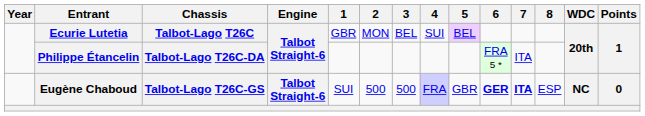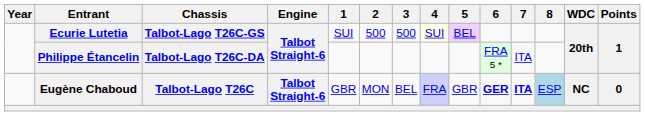(205, 33) Talbot-Lago T26C -> (205, 33) Talbot-Lago T26C-GS
(344, 33) GBR -> (344, 33) SUI
(376, 33) MON -> (376, 33) 500
(406, 33) BEL -> (406, 33) 500
(435, 33) no background -> (435, 33) lightyellow background
(205, 90) Talbot-Lago T26C-GS -> (205, 90) Talbot-Lago T26C
(344, 90) SUI -> (344, 90) GBR
(376, 90) 500 -> (376, 90) MON
(406, 90) 500 -> (406, 90) BEL
(550, 90) no background -> (550, 90) lightblue background
